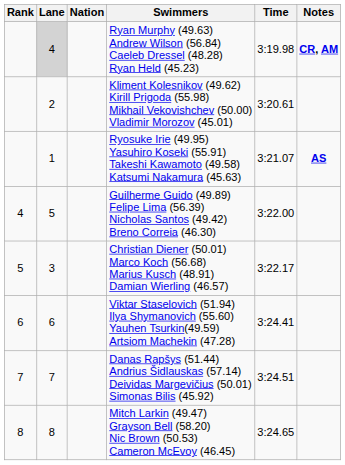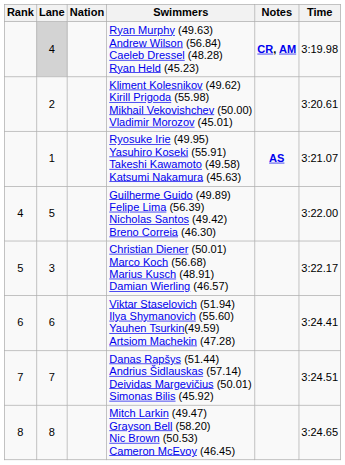columns swapped: (276, 13) <-> (319, 13)
